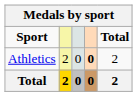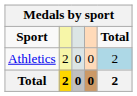(91, 59) bold -> (91, 59) normal
(115, 59) no background -> (115, 59) lightblue background
